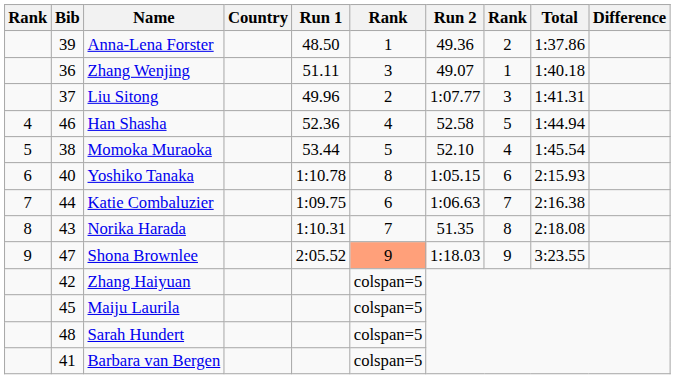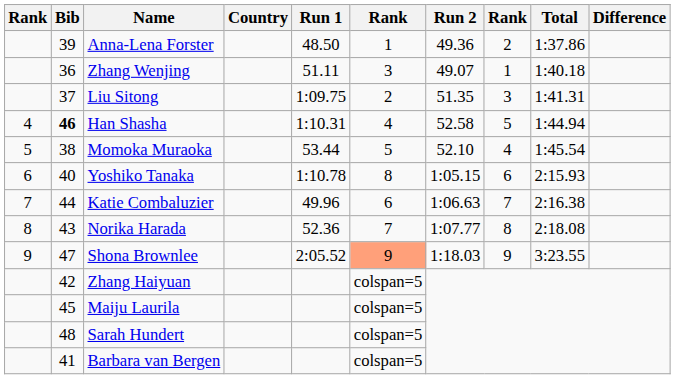(321, 96) 49.96 -> (321, 96) 1:09.75
(455, 96) 1:07.77 -> (455, 96) 51.35
(67, 123) normal -> (67, 123) bold
(321, 123) 52.36 -> (321, 123) 1:10.31
(321, 202) 1:09.75 -> (321, 202) 49.96
(321, 228) 1:10.31 -> (321, 228) 52.36
(455, 228) 51.35 -> (455, 228) 1:07.77
